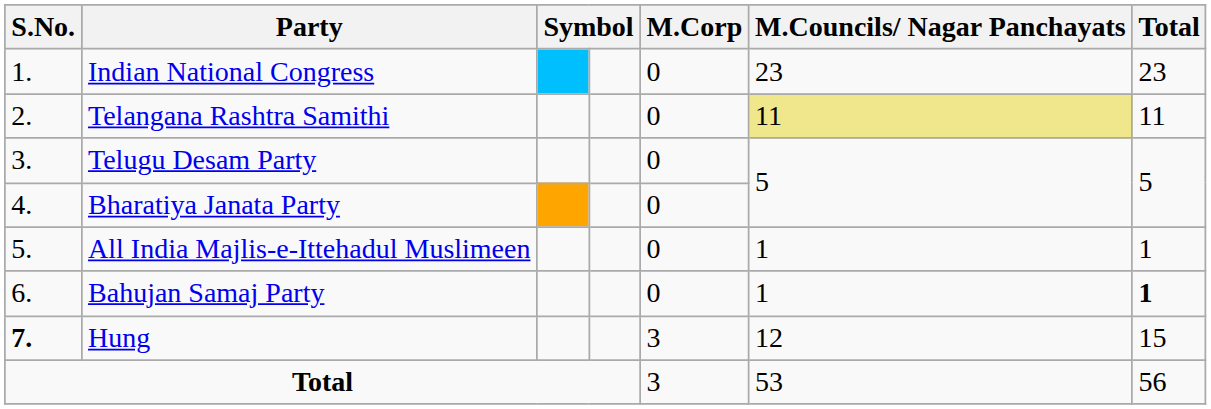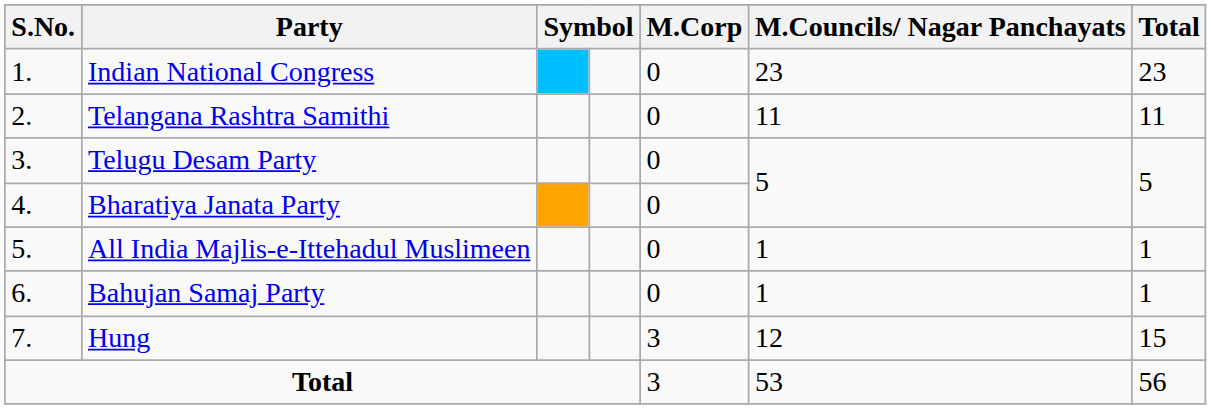(769, 115) khaki background -> (769, 115) no background
(1146, 293) bold -> (1146, 293) normal
(22, 337) bold -> (22, 337) normal
